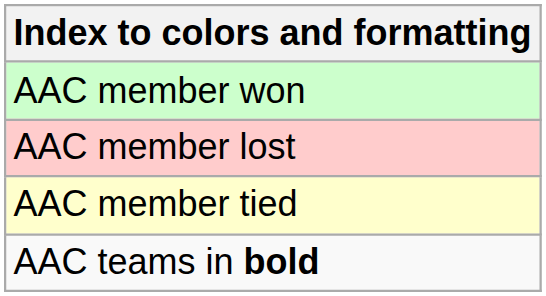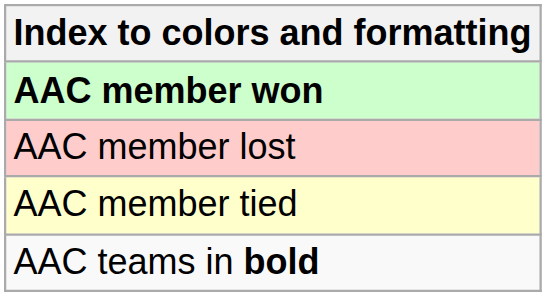(159, 90) normal -> (168, 90) bold
